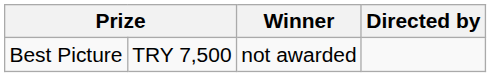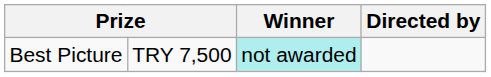(299, 54) no background -> (299, 54) paleturquoise background
